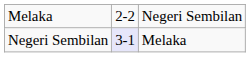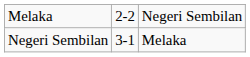(125, 39) lavender background -> (125, 39) no background
